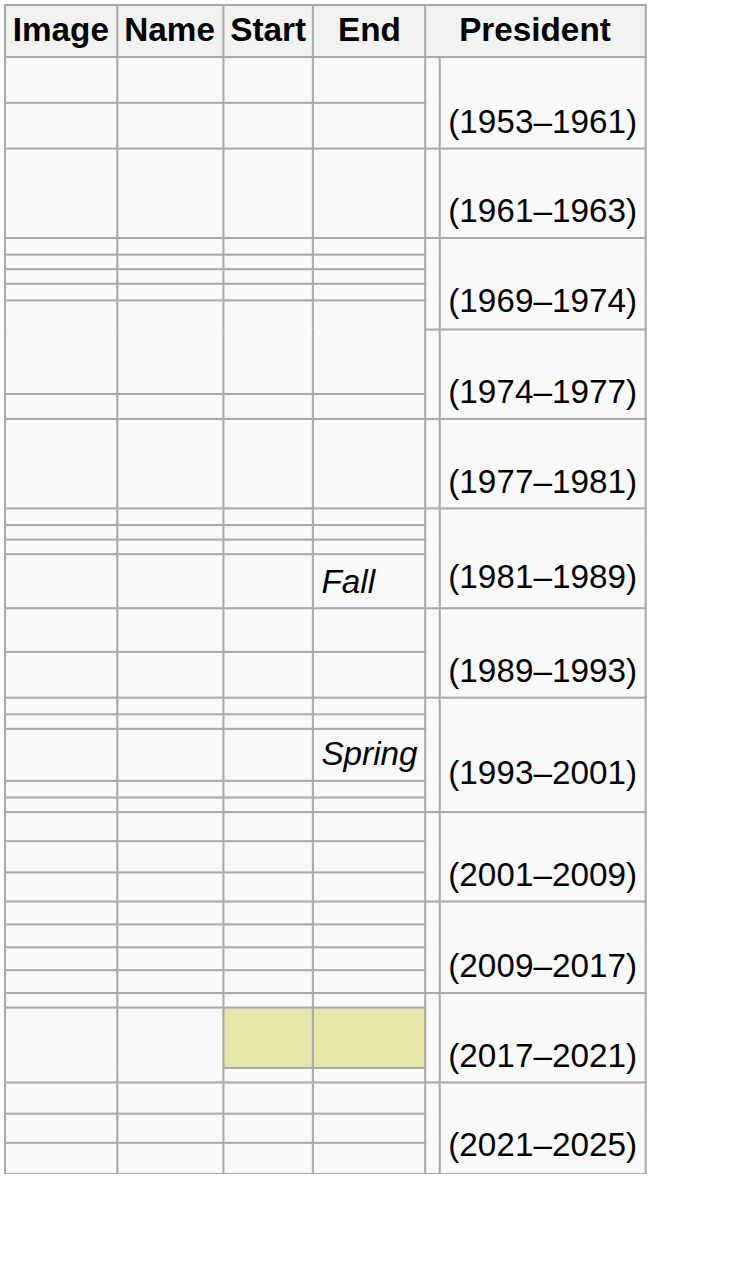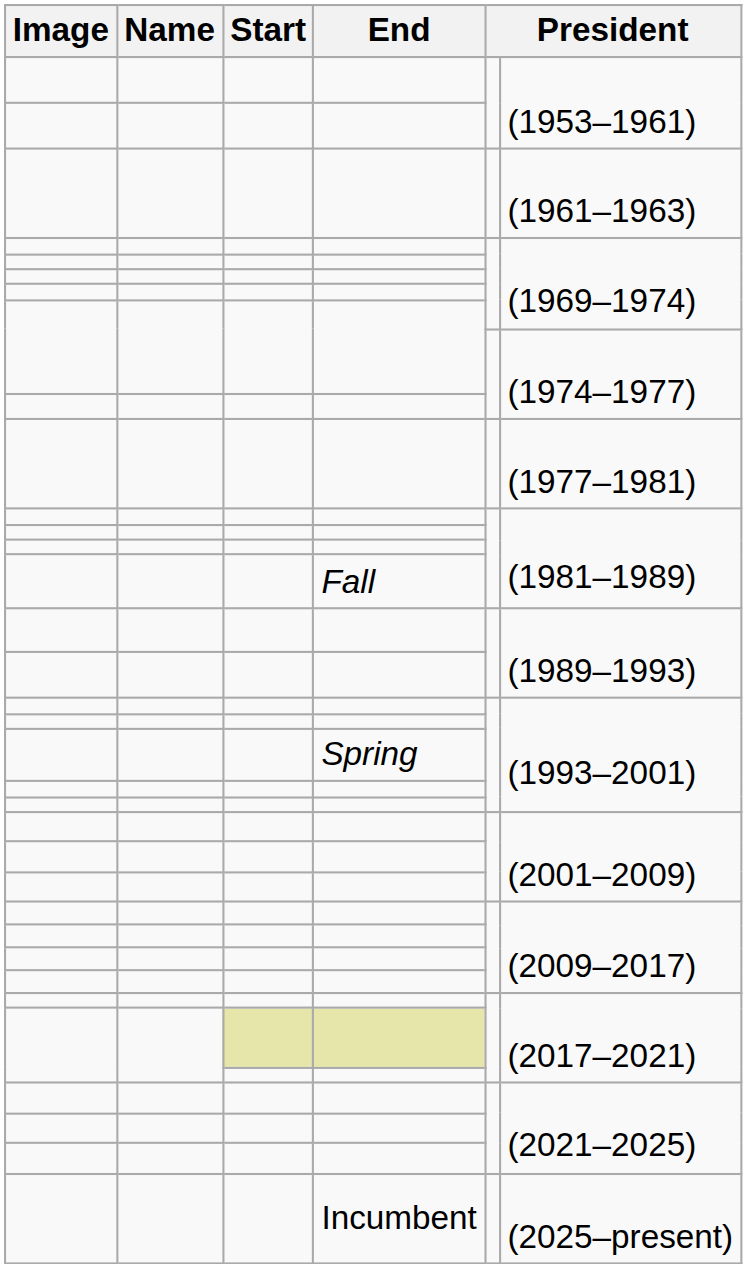+ row: (61, 1218)
